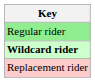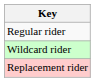(36, 31) lightgreen background -> (36, 31) no background
(43, 49) bold -> (39, 49) normal
